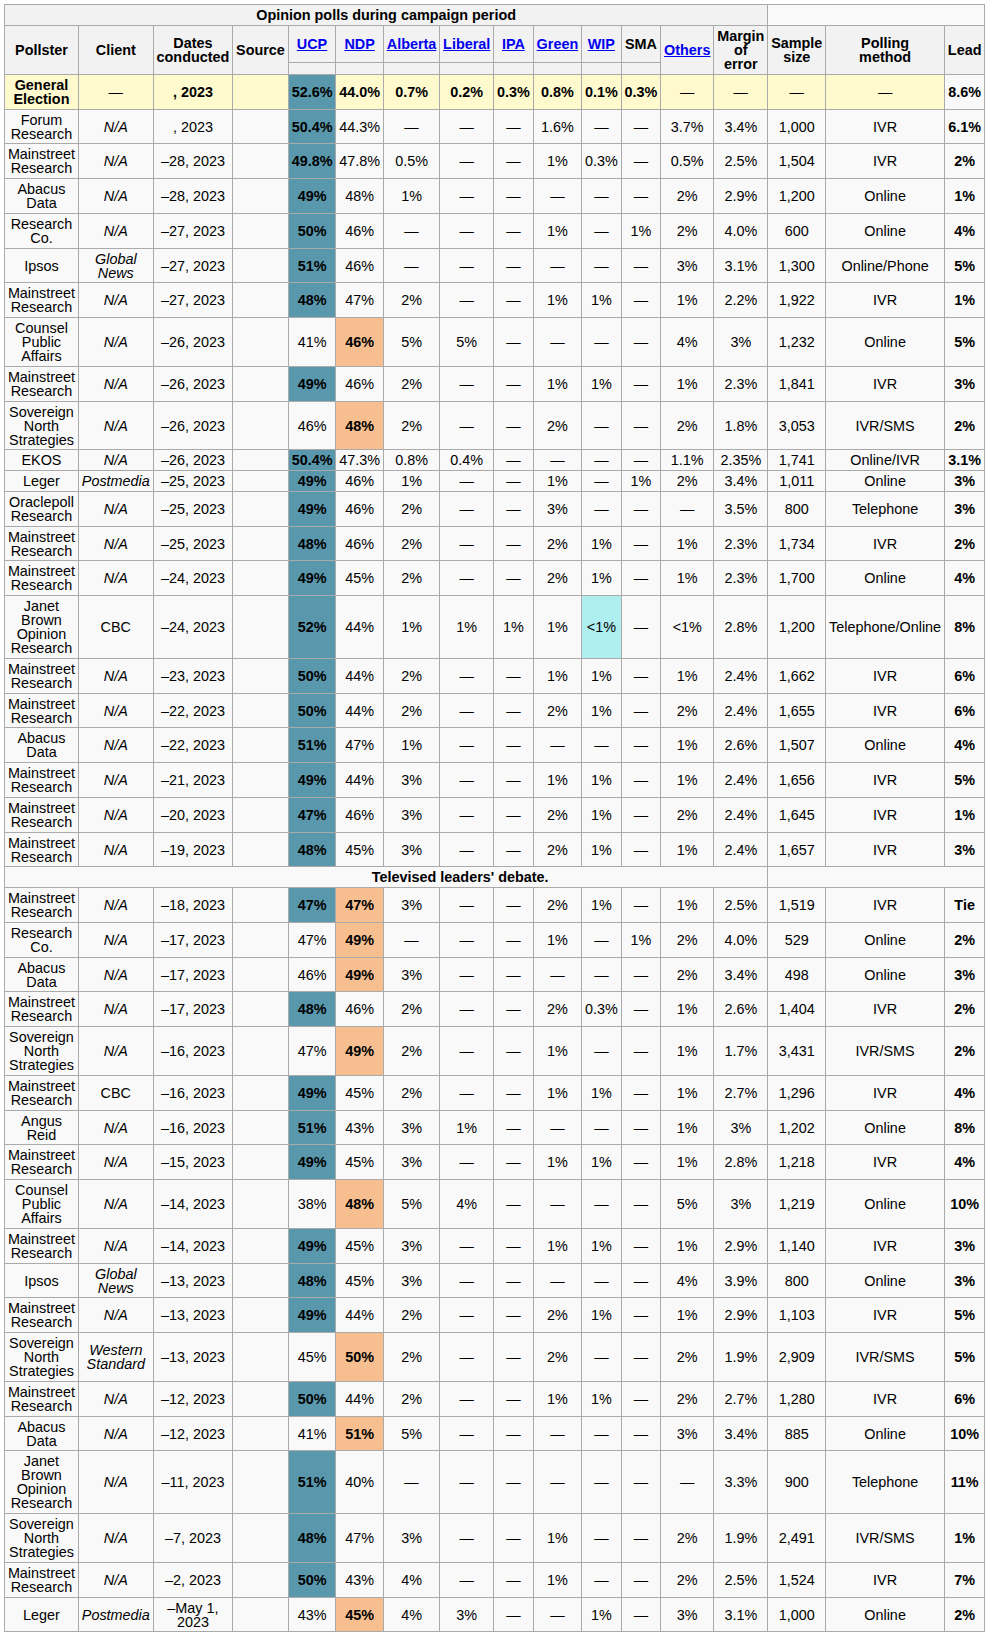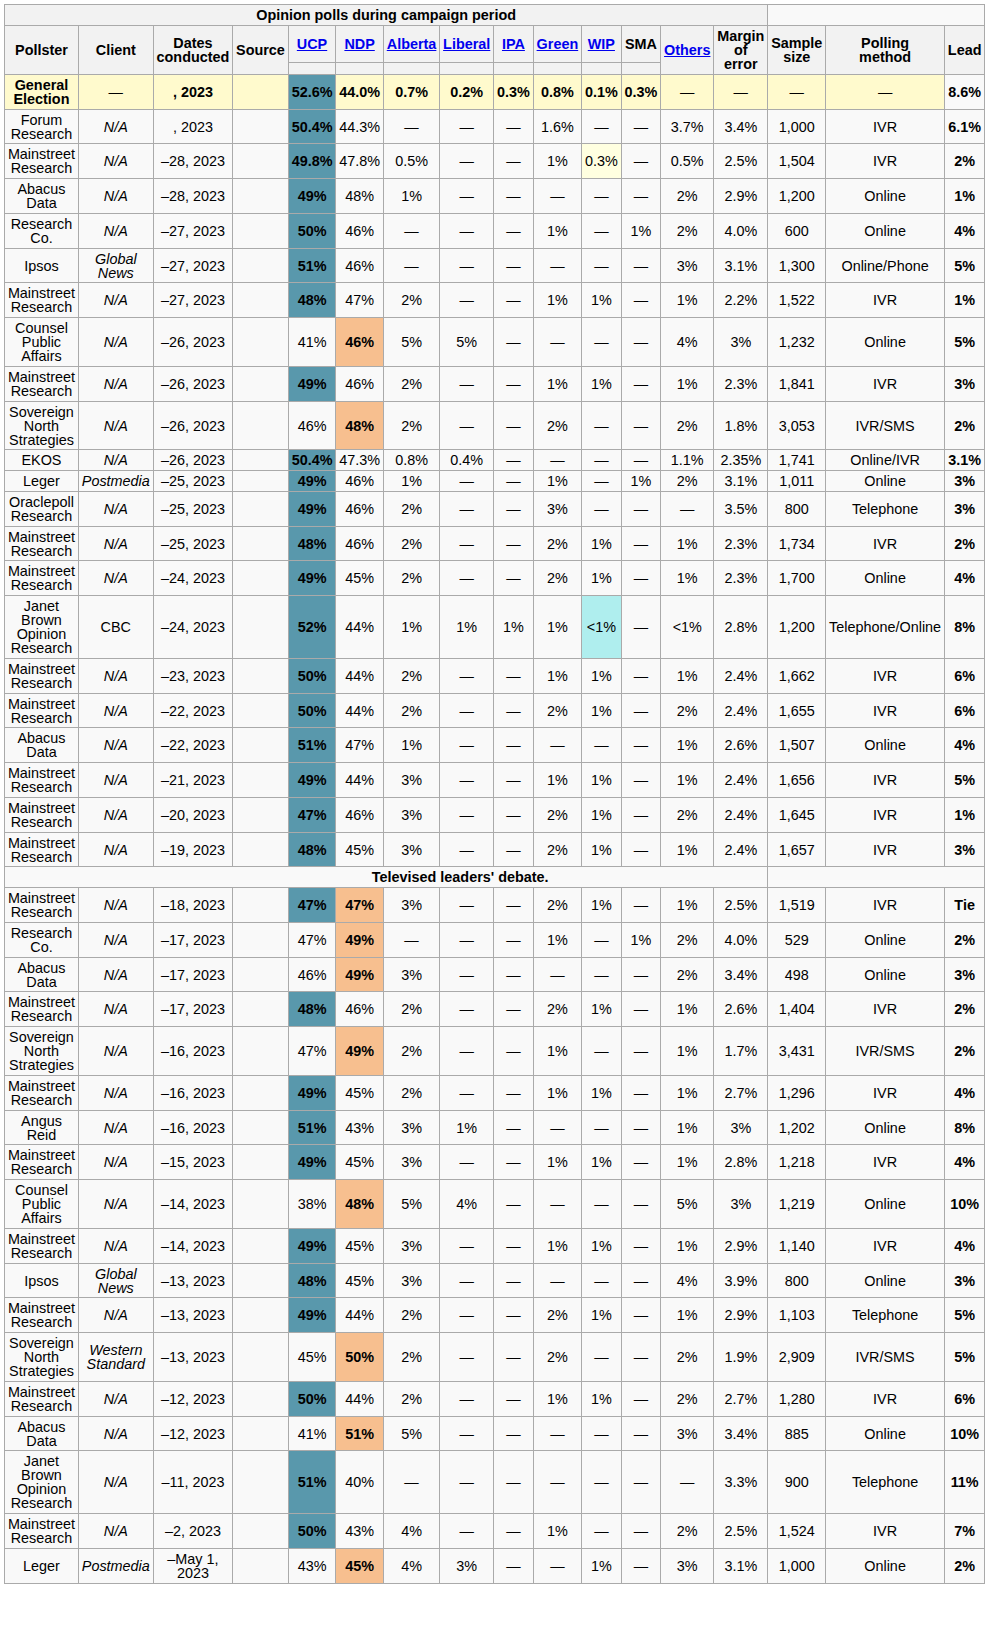(601, 161) no background -> (601, 161) lightyellow background
(797, 300) 1,922 -> (797, 300) 1,522
(741, 481) 3.4% -> (741, 481) 3.1%
(601, 1009) 0.3% -> (601, 1009) 1%
(116, 1093) CBC -> (116, 1093) N/A
(965, 1246) 3% -> (965, 1246) 4%
(885, 1315) IVR -> (885, 1315) Telephone
- row: (41, 1538)
